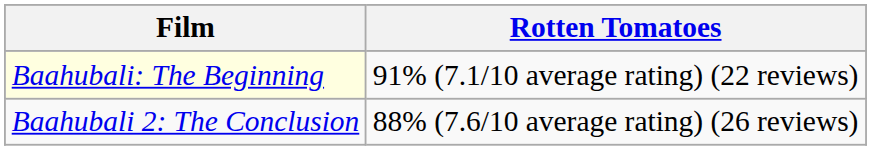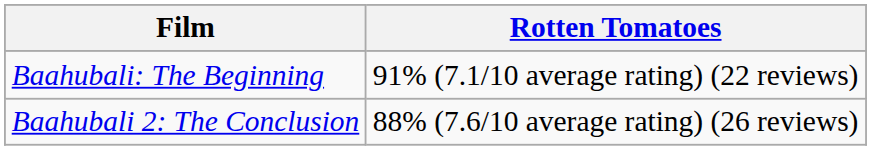(168, 74) lightyellow background -> (168, 74) no background
